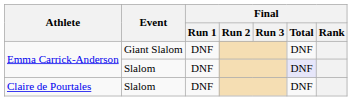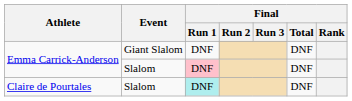(202, 68) no background -> (202, 68) pink background
(302, 68) lavender background -> (302, 68) no background
(202, 87) no background -> (202, 87) paleturquoise background
